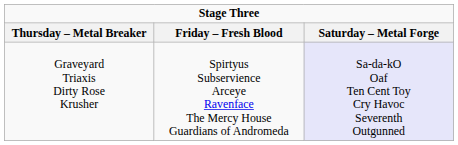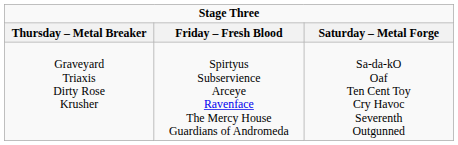(379, 98) lavender background -> (379, 98) no background
